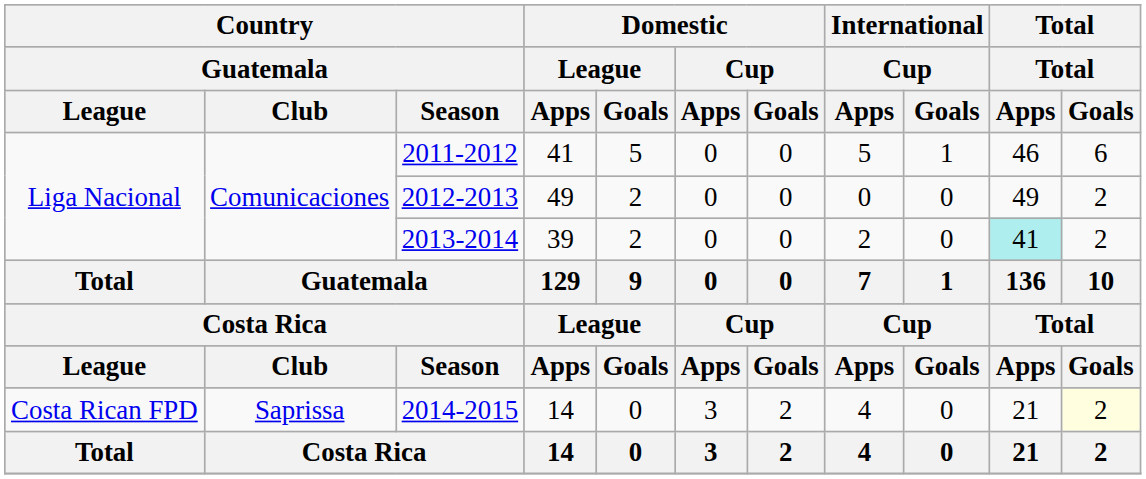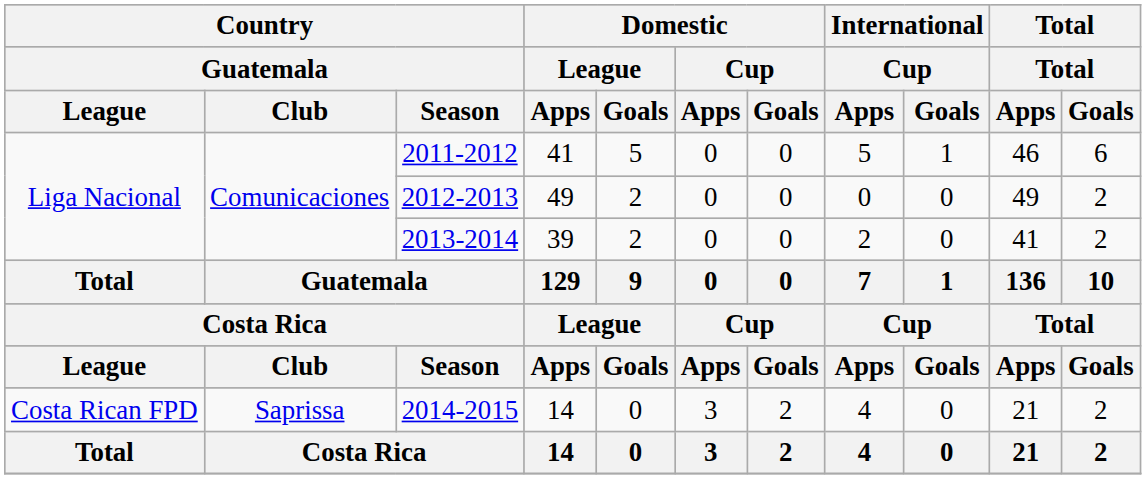(1026, 238) paleturquoise background -> (1026, 238) no background
(1101, 409) lightyellow background -> (1101, 409) no background
